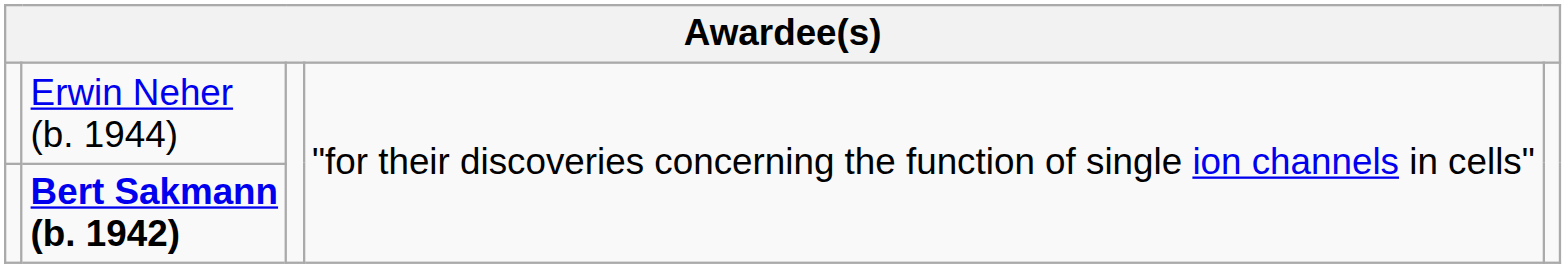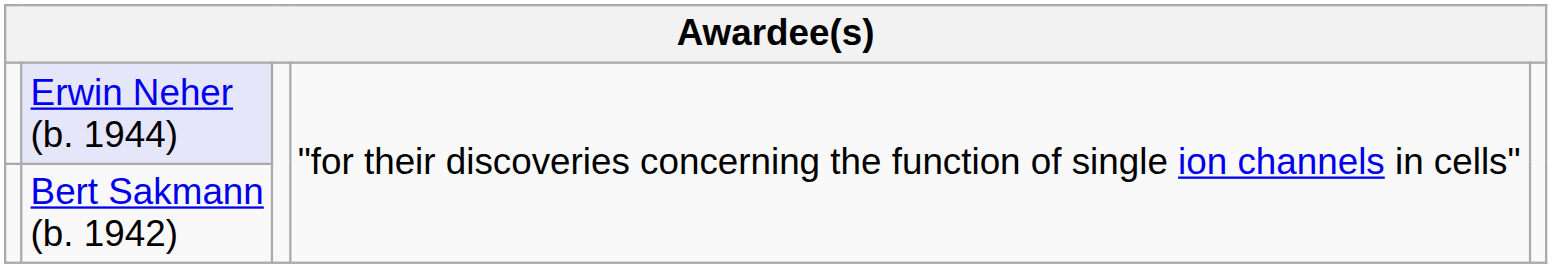(132, 112) no background -> (132, 112) lavender background
(154, 212) bold -> (147, 212) normal
